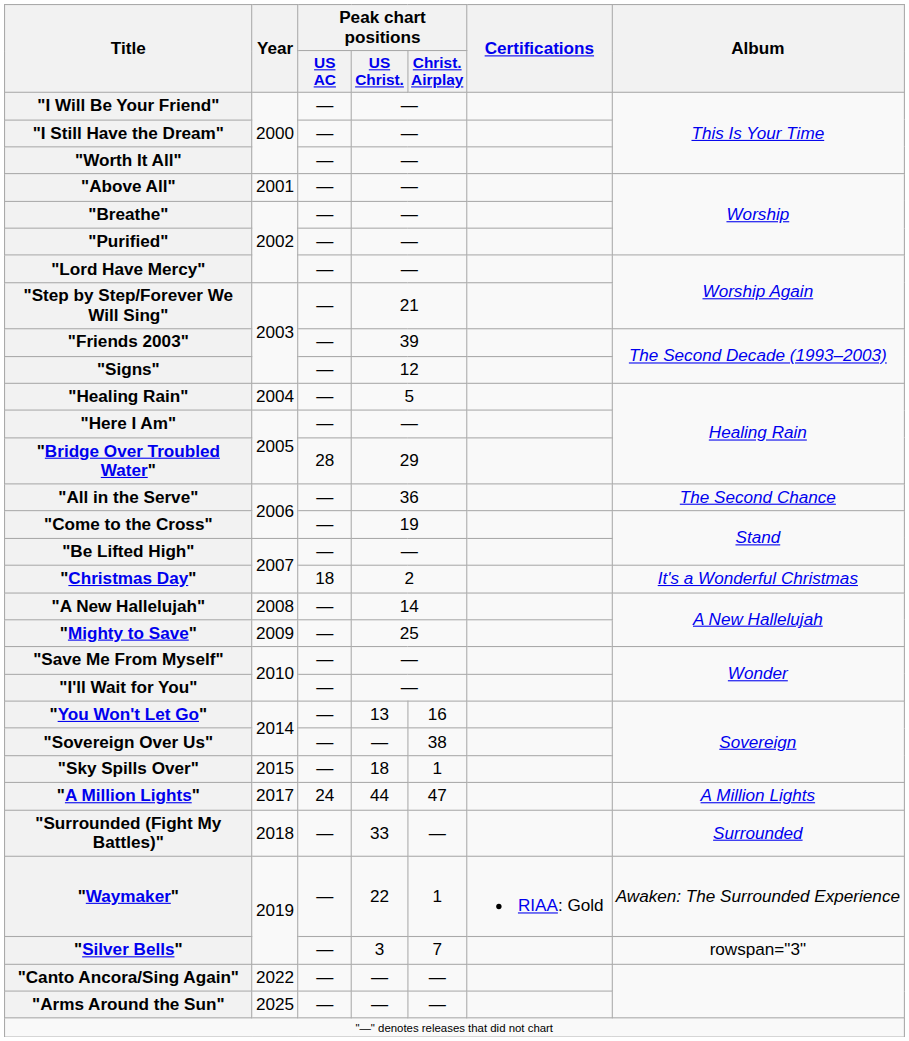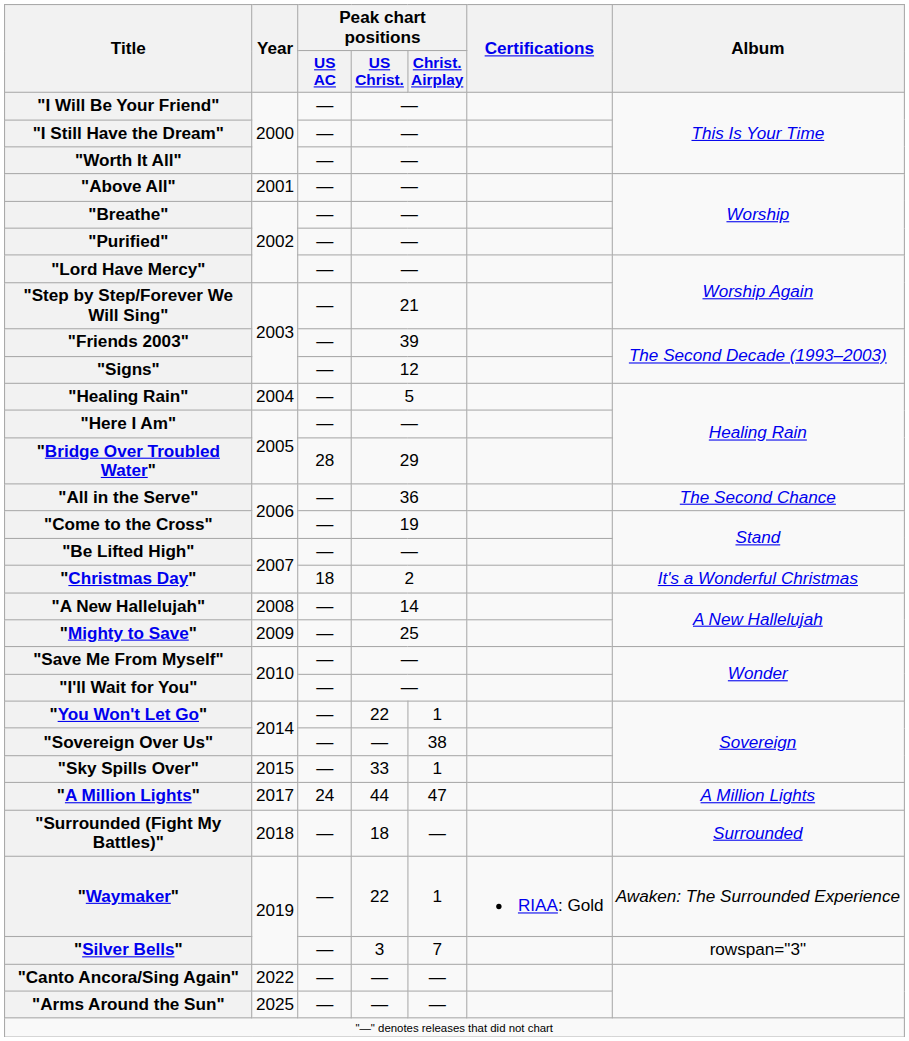(380, 714) 13 -> (380, 714) 22
(437, 714) 16 -> (437, 714) 1
(380, 768) 18 -> (380, 768) 33
(380, 832) 33 -> (380, 832) 18
